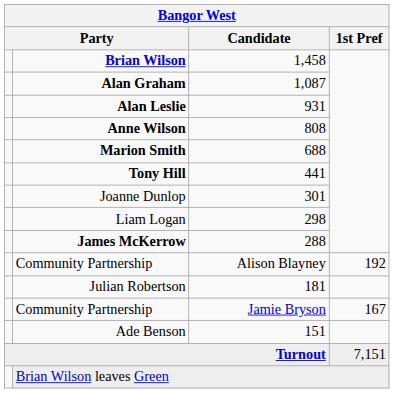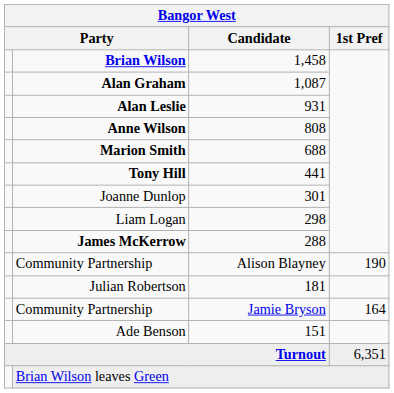(375, 264) 192 -> (375, 264) 190
(375, 309) 167 -> (375, 309) 164
(370, 354) 7,151 -> (370, 354) 6,351
